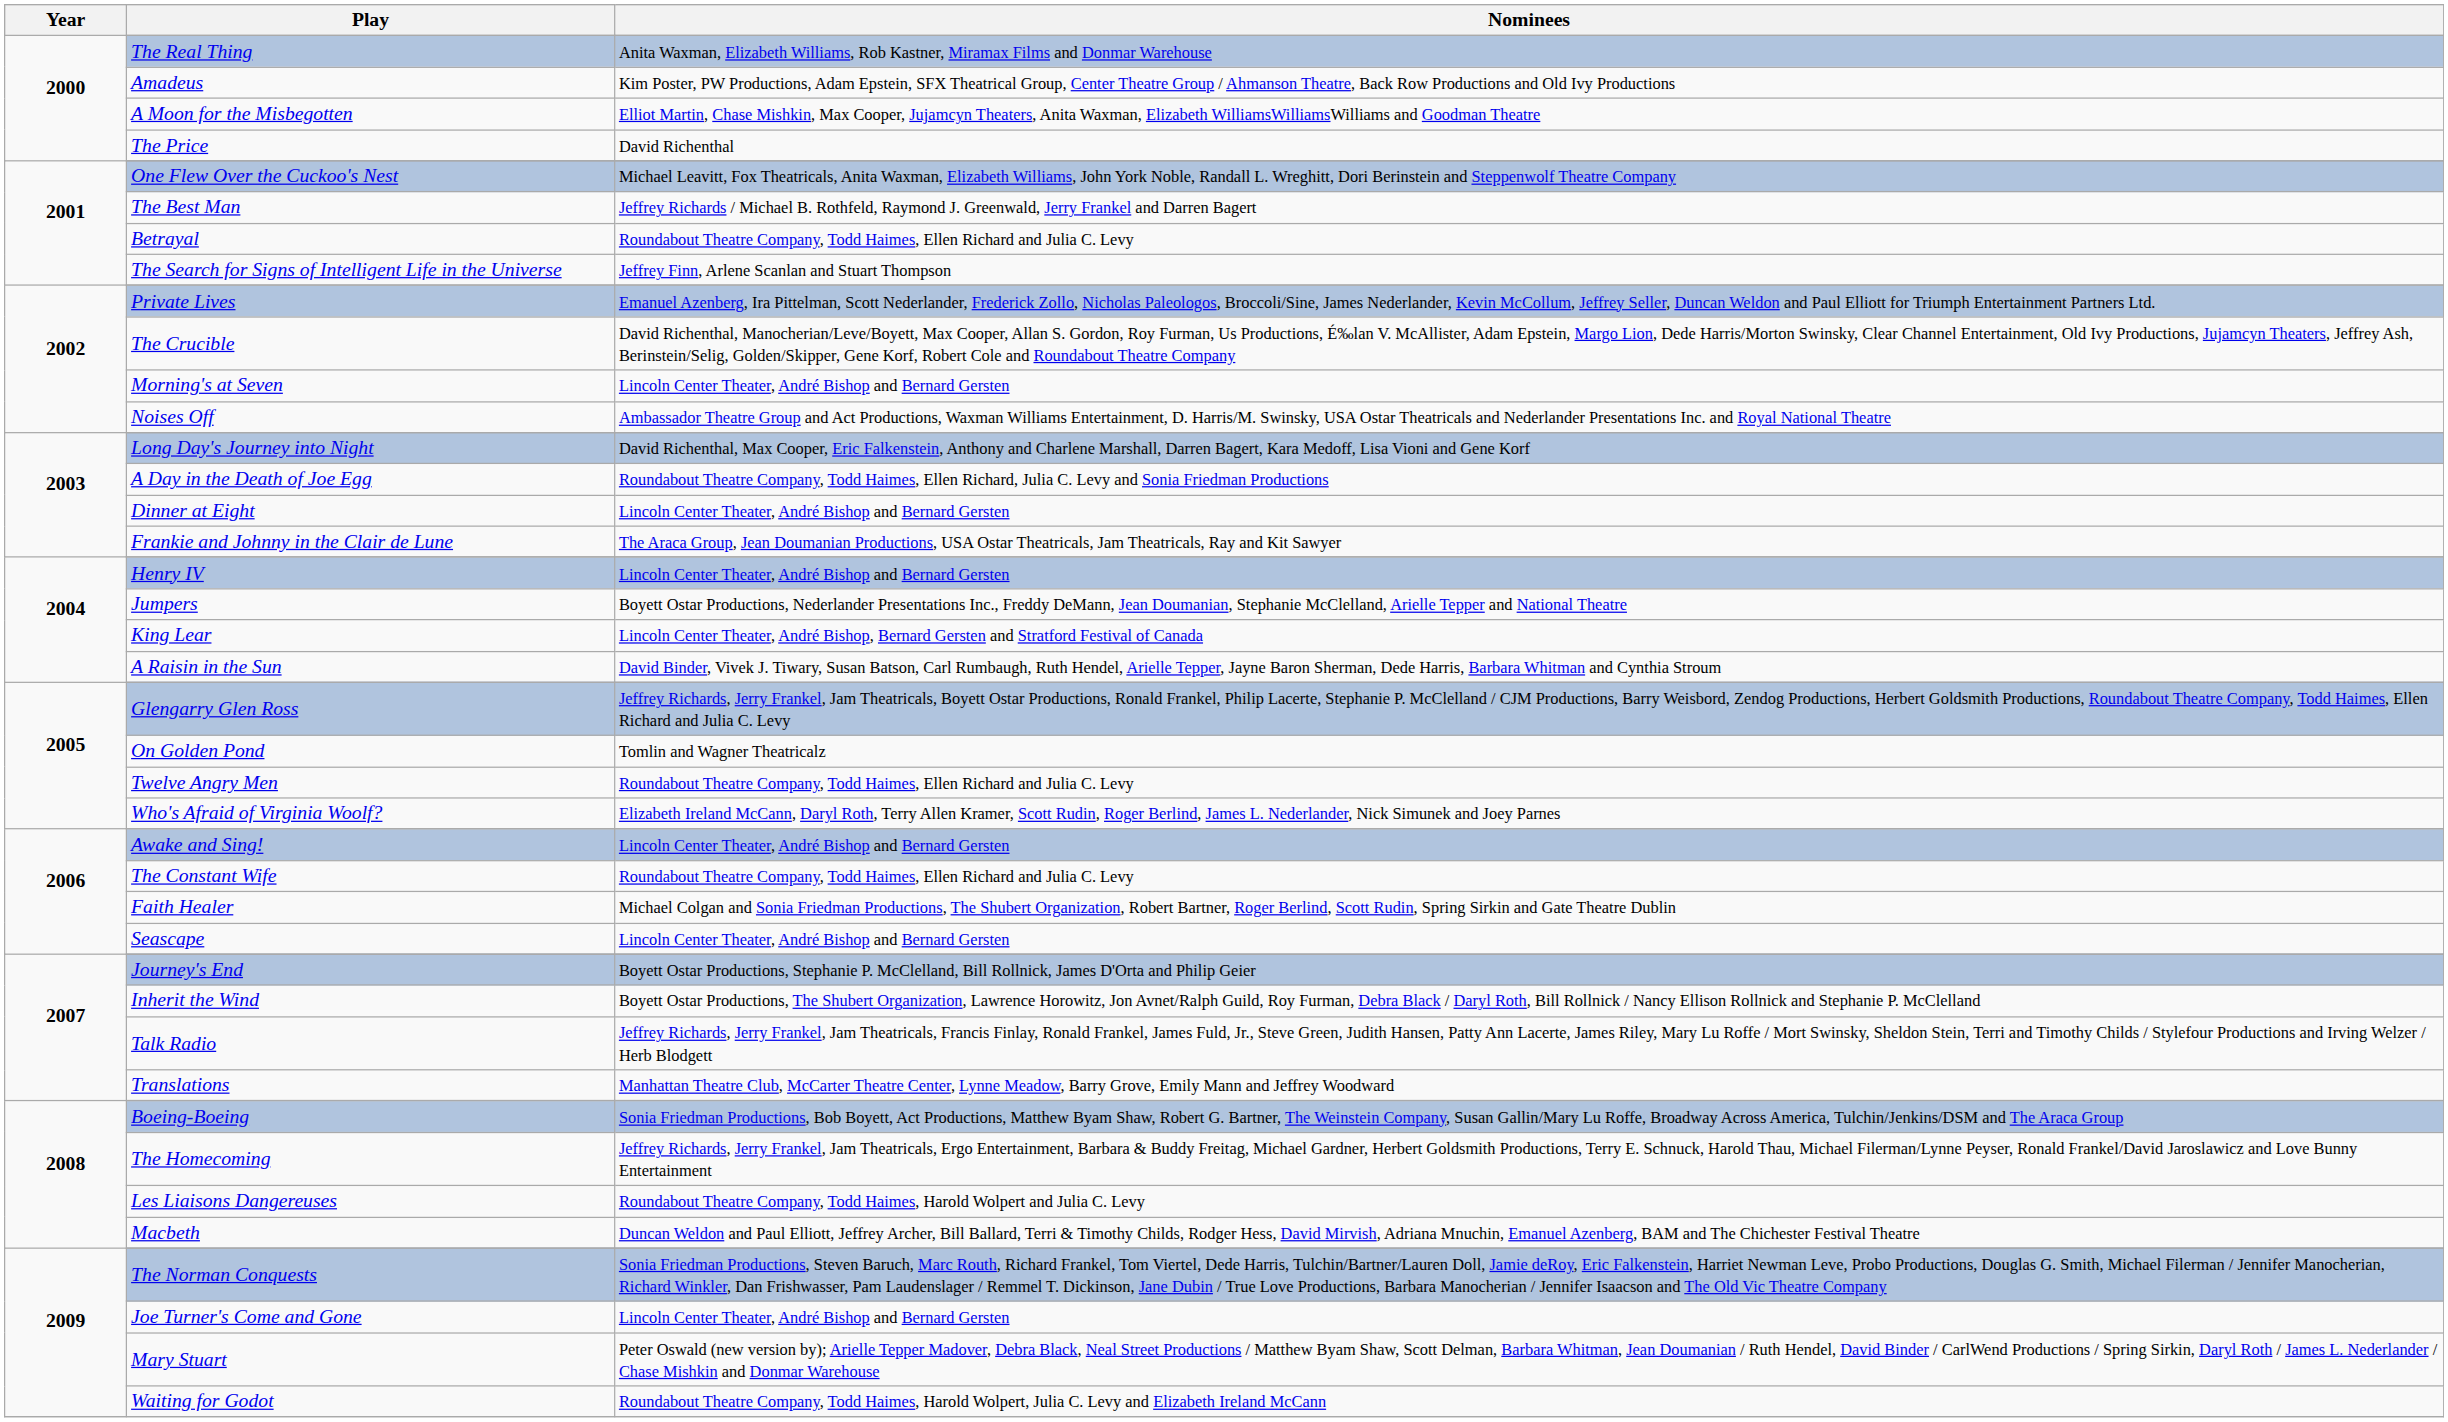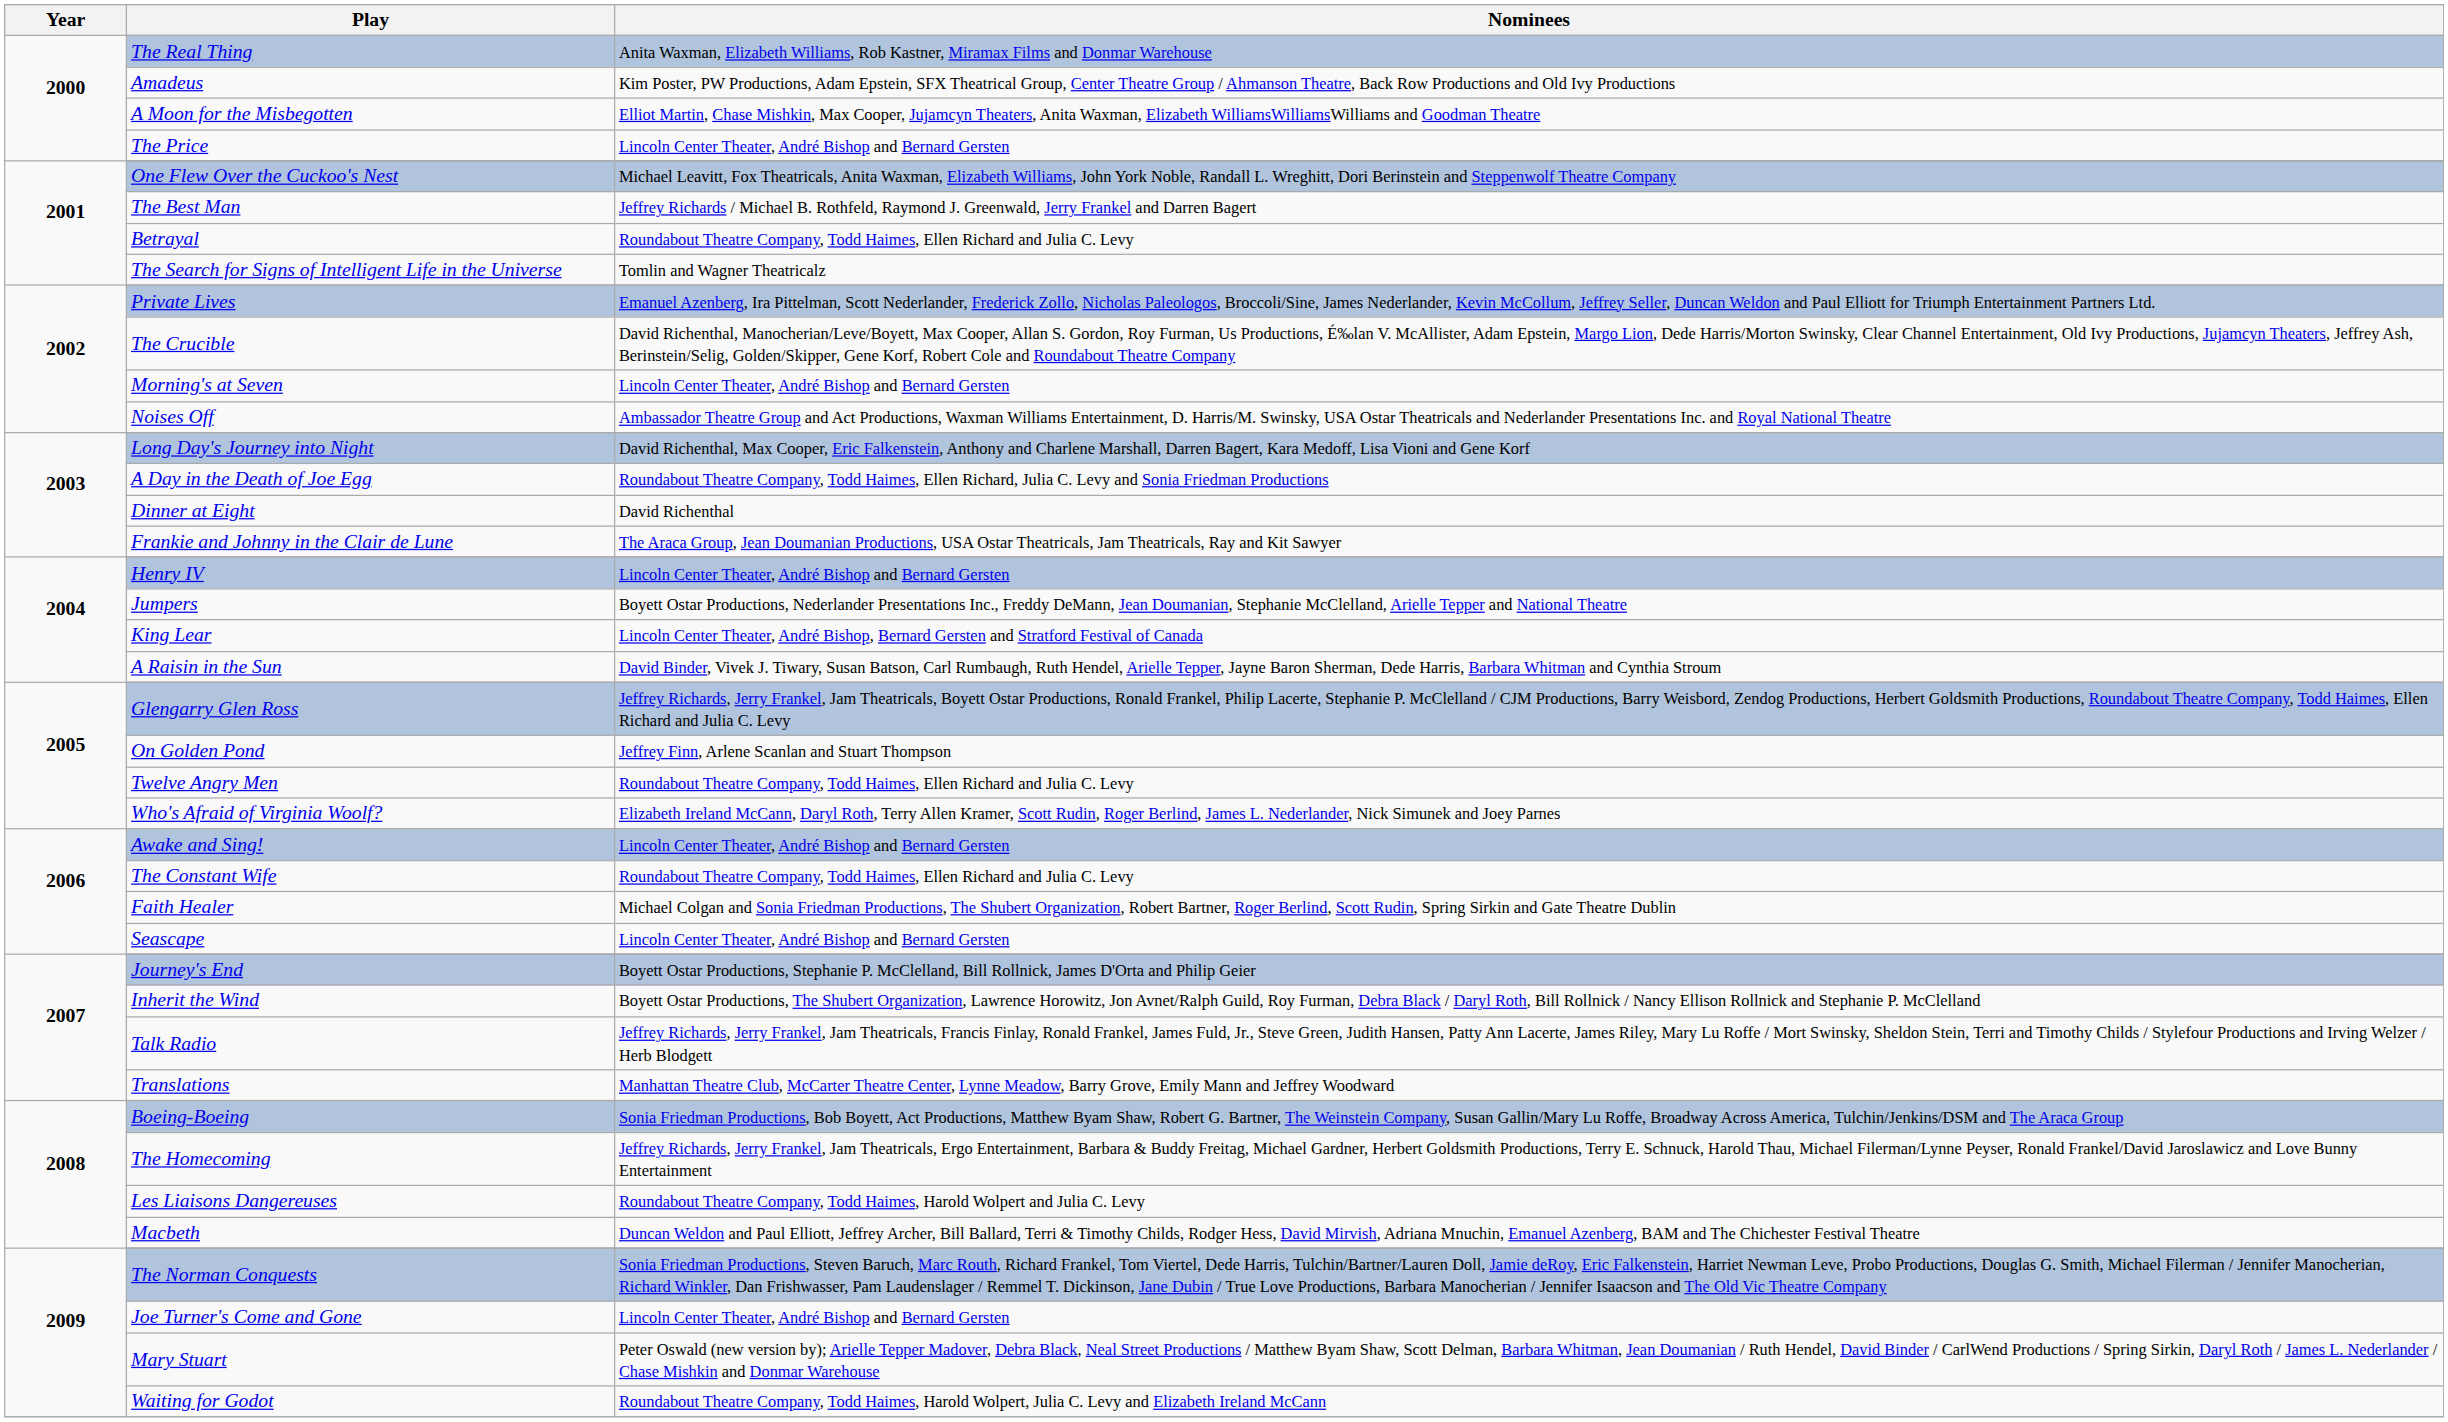(677, 146) David Richenthal -> (814, 146) Lincoln Center Theater, André Bishop and Bernard Gersten
(785, 271) Jeffrey Finn, Arlene Scanlan and Stuart Thompson -> (722, 271) Tomlin and Wagner Theatricalz
(814, 511) Lincoln Center Theater, André Bishop and Bernard Gersten -> (677, 511) David Richenthal
(722, 752) Tomlin and Wagner Theatricalz -> (785, 752) Jeffrey Finn, Arlene Scanlan and Stuart Thompson
